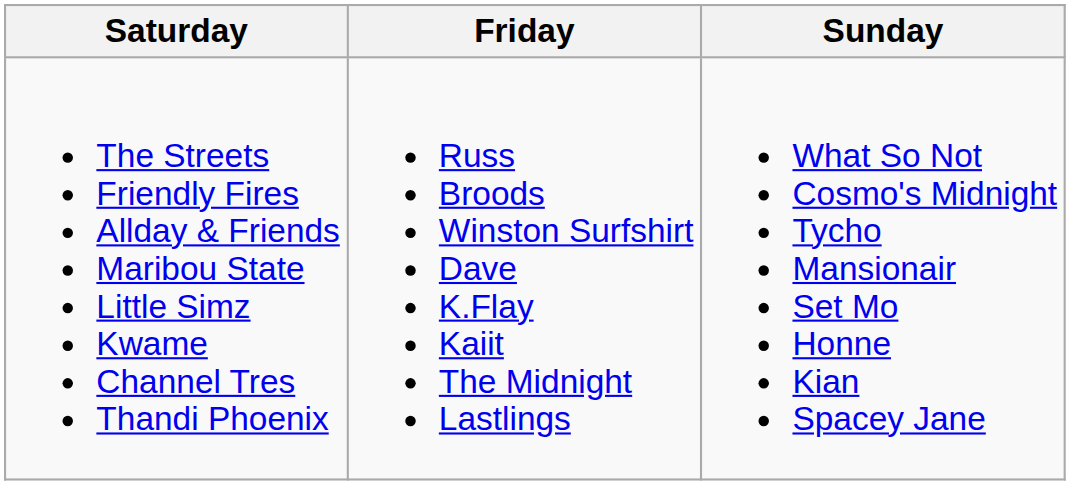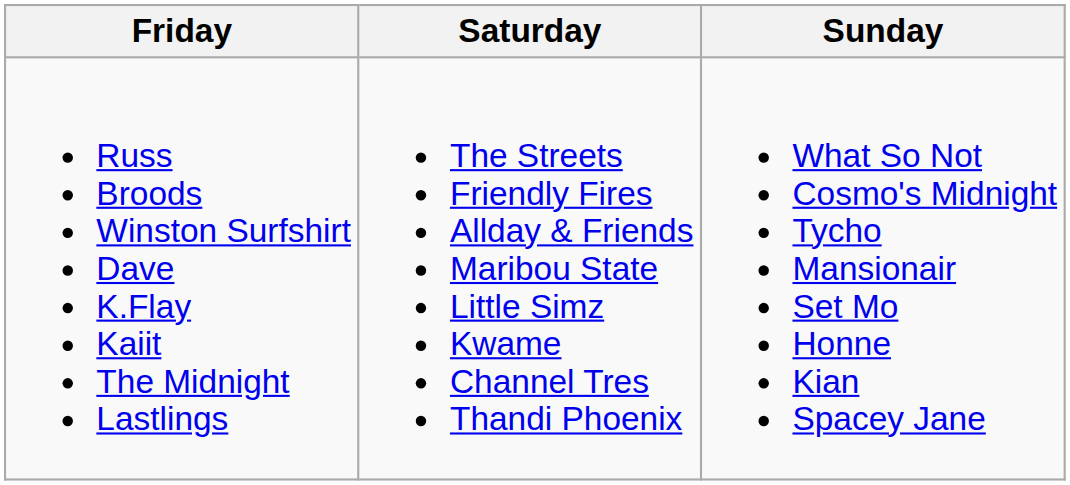columns swapped: (524, 31) <-> (176, 31)
